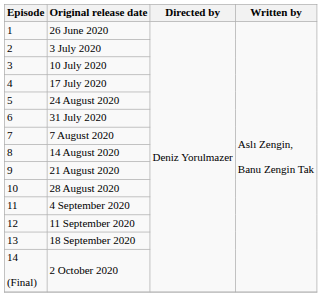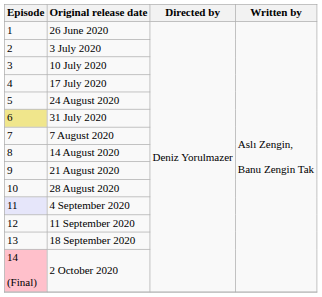(10, 118) no background -> (10, 118) khaki background
(12, 205) no background -> (12, 205) lavender background
(22, 270) no background -> (22, 270) pink background
